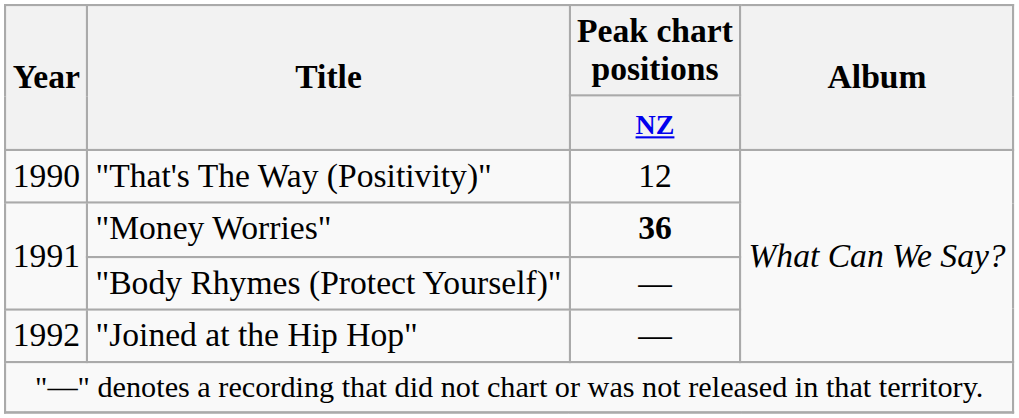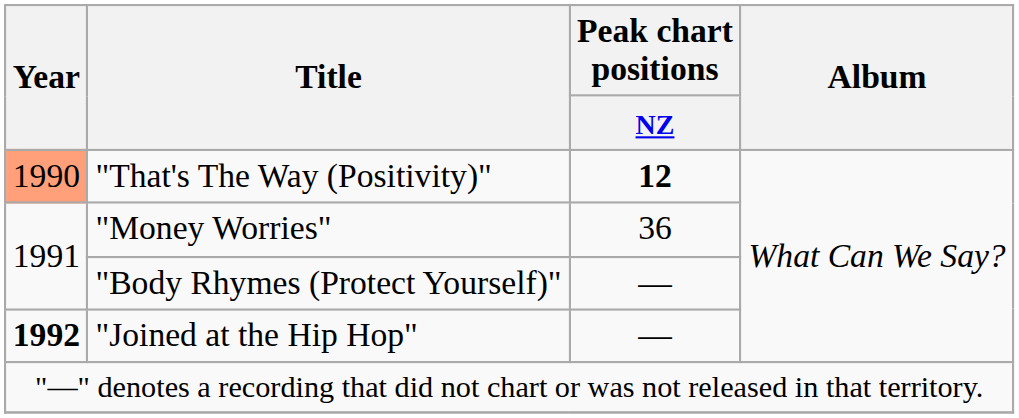(46, 175) no background -> (46, 175) lightsalmon background
(655, 175) normal -> (655, 175) bold
(655, 228) bold -> (655, 228) normal
(46, 335) normal -> (46, 335) bold
